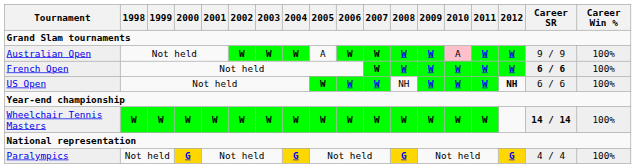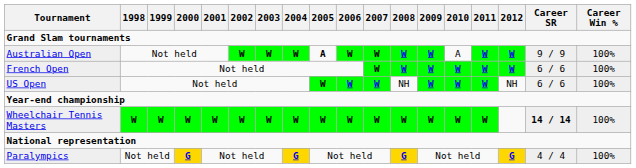(323, 53) normal -> (323, 53) bold
(458, 53) pink background -> (458, 53) no background
(551, 69) bold -> (551, 69) normal
(512, 84) bold -> (512, 84) normal
